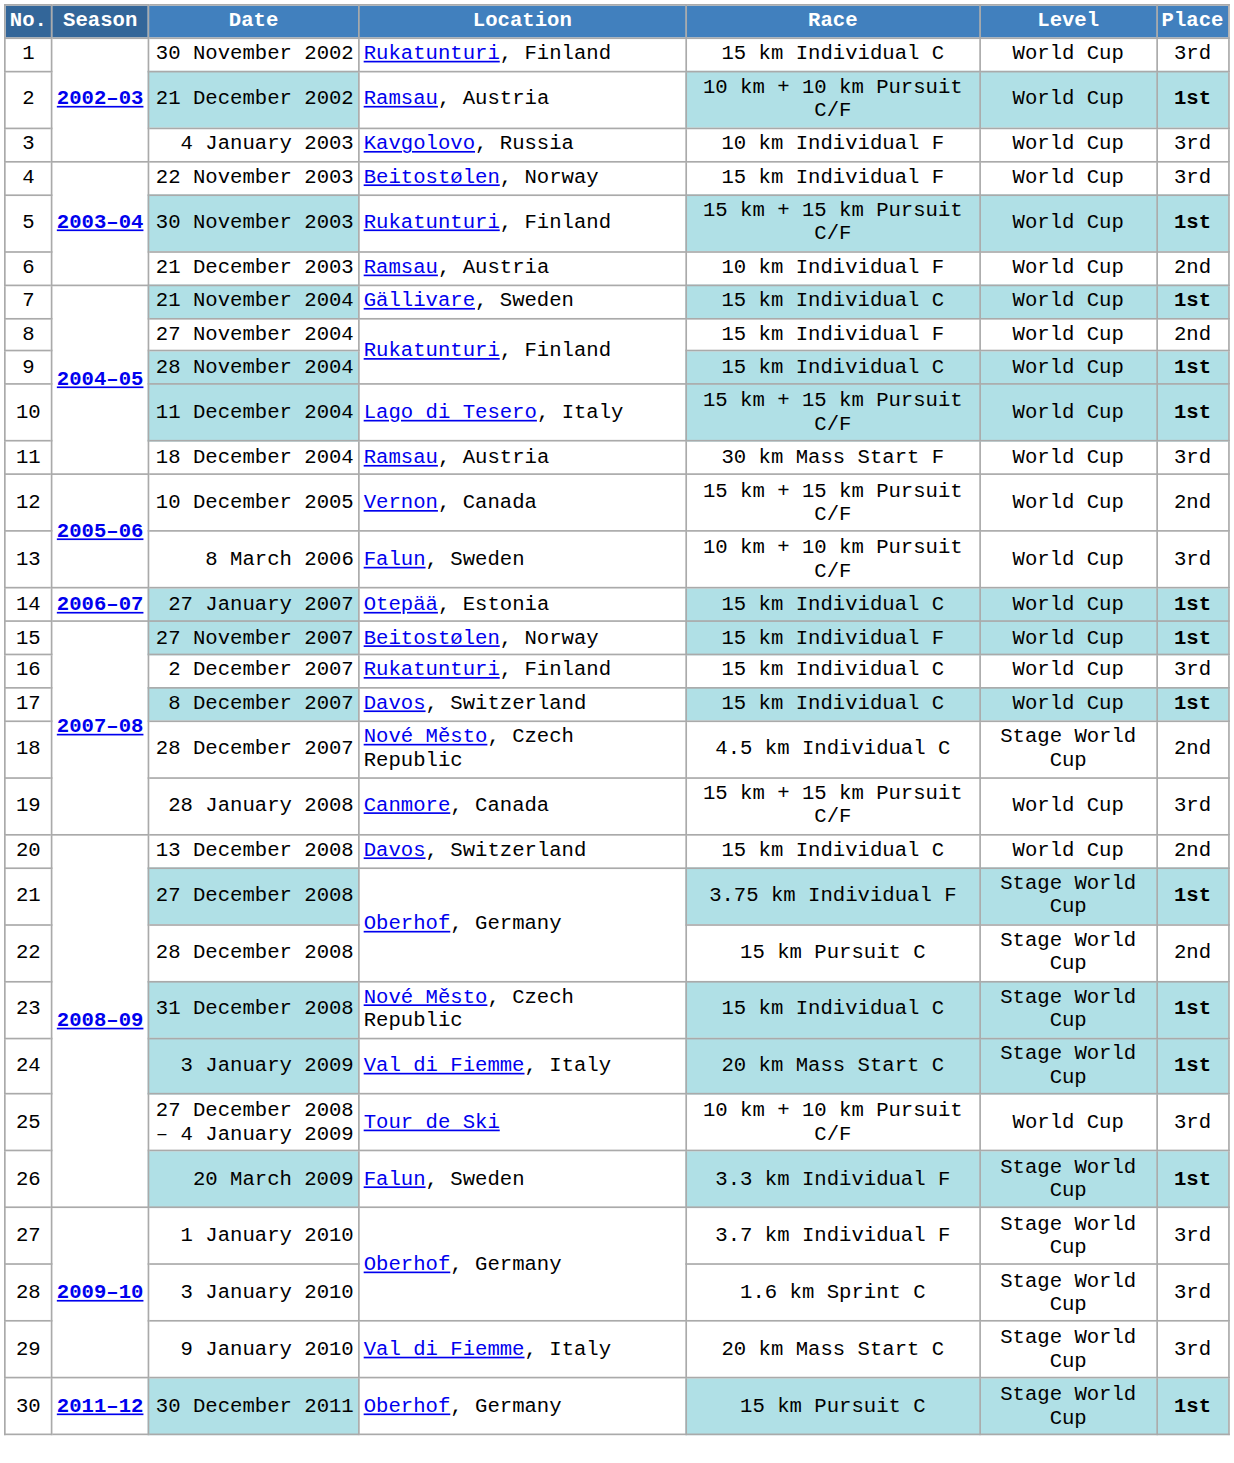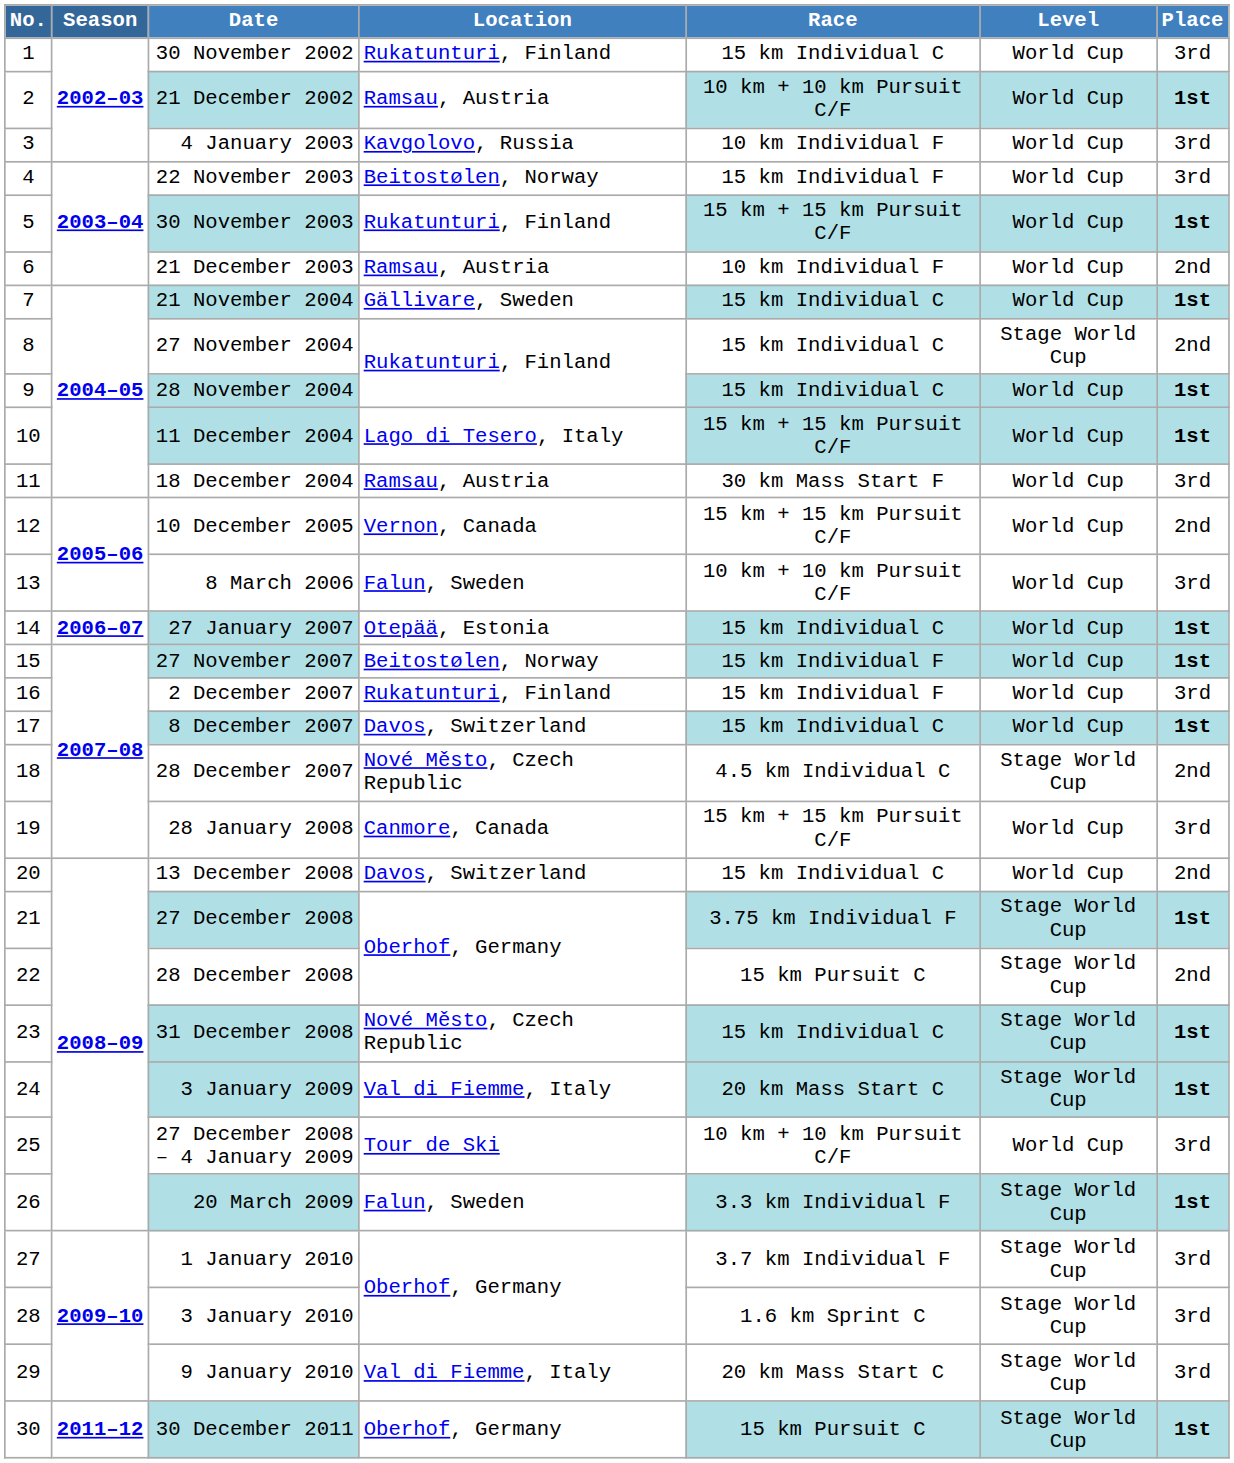(833, 335) 15 km Individual F -> (833, 347) 15 km Individual C
(1068, 335) World Cup -> (1068, 347) Stage World Cup
(833, 671) 15 km Individual C -> (833, 695) 15 km Individual F
